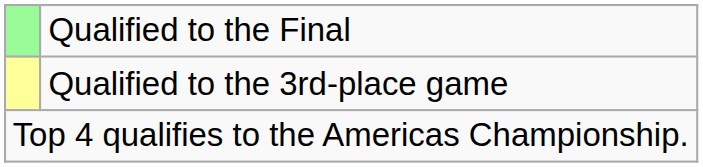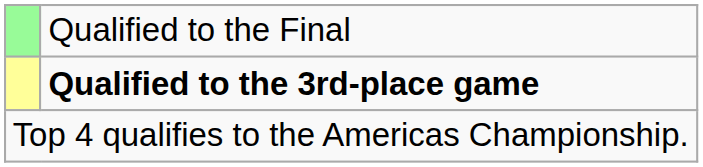(278, 82) normal -> (294, 82) bold
